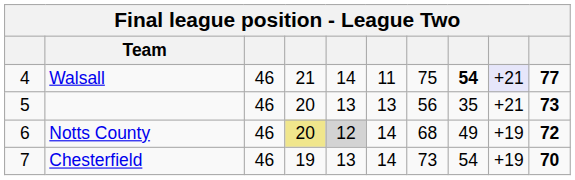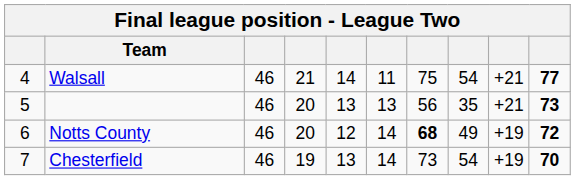(468, 78) bold -> (468, 78) normal
(509, 78) lavender background -> (509, 78) no background
(305, 133) khaki background -> (305, 133) no background
(346, 133) lightgrey background -> (346, 133) no background
(427, 133) normal -> (427, 133) bold
